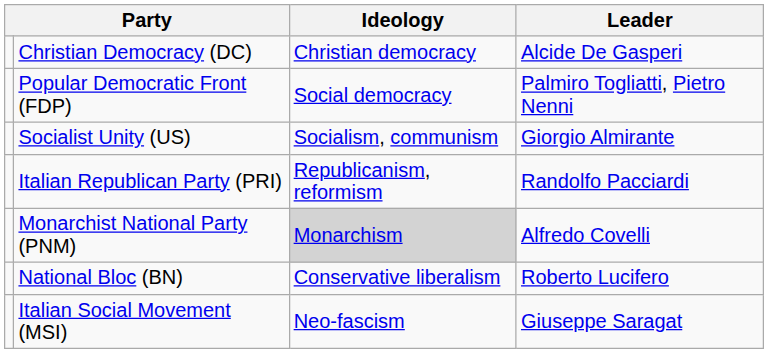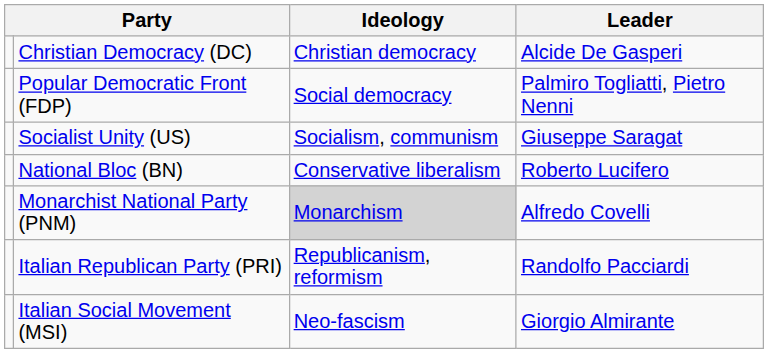(598, 138) Giorgio Almirante -> (602, 138) Giuseppe Saragat
rows swapped: (101, 278) <-> (150, 180)
(602, 321) Giuseppe Saragat -> (598, 321) Giorgio Almirante
